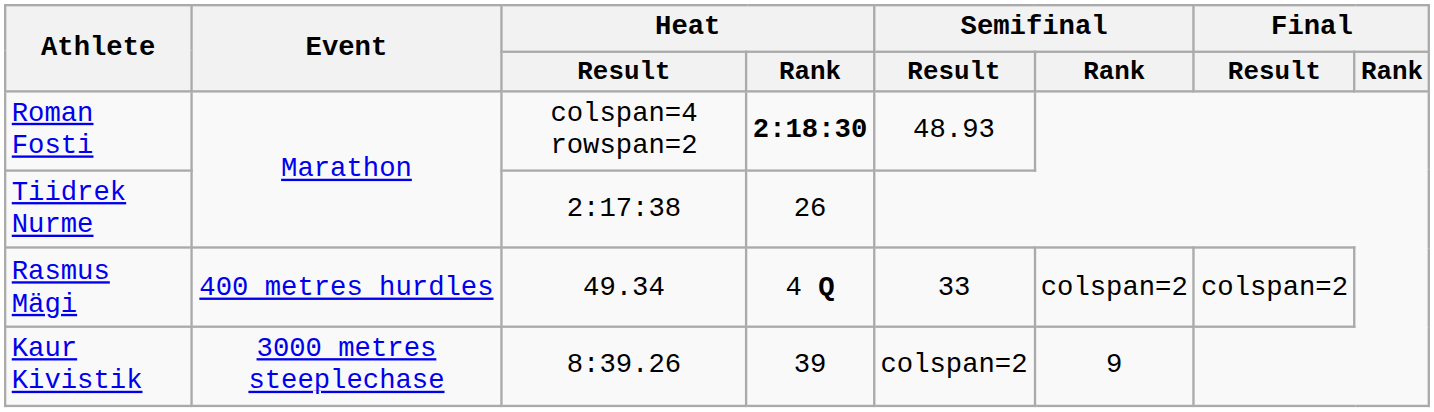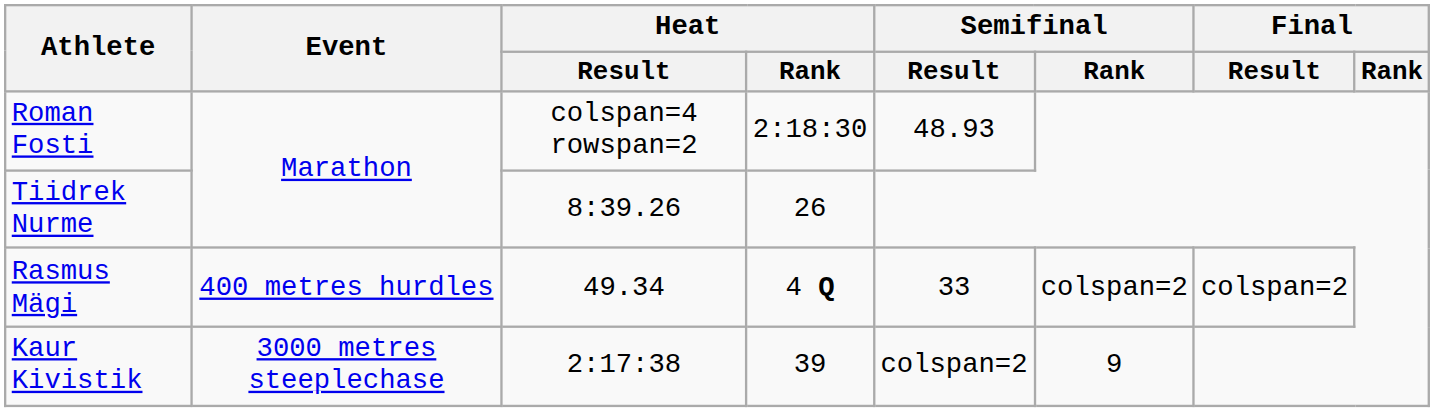(810, 130) bold -> (810, 130) normal
(624, 209) 2:17:38 -> (624, 209) 8:39.26
(624, 366) 8:39.26 -> (624, 366) 2:17:38
